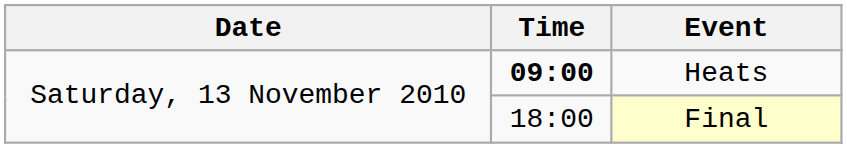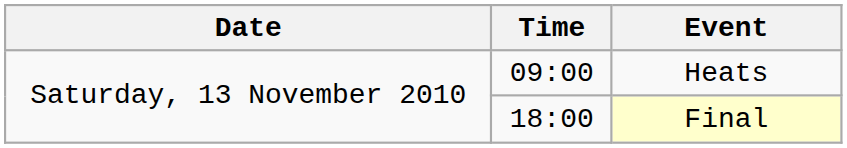(552, 73) bold -> (552, 73) normal
